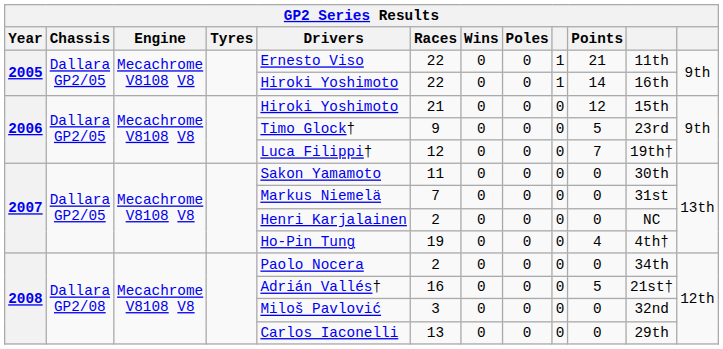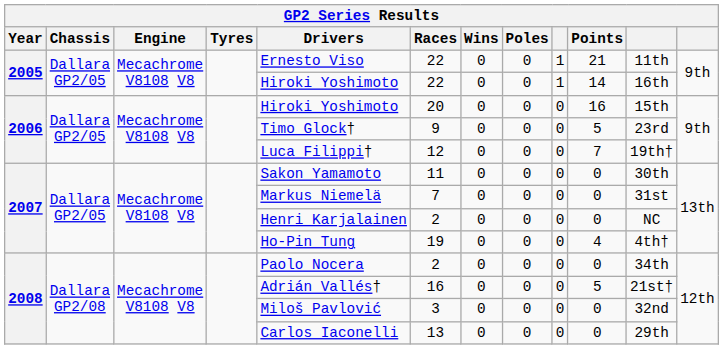(435, 107) 21 -> (435, 107) 20
(597, 107) 12 -> (597, 107) 16
